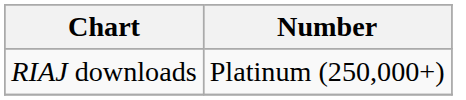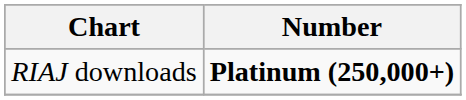(327, 71) normal -> (332, 71) bold
